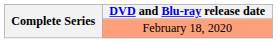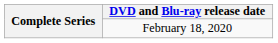(187, 28) lightsalmon background -> (187, 28) no background
